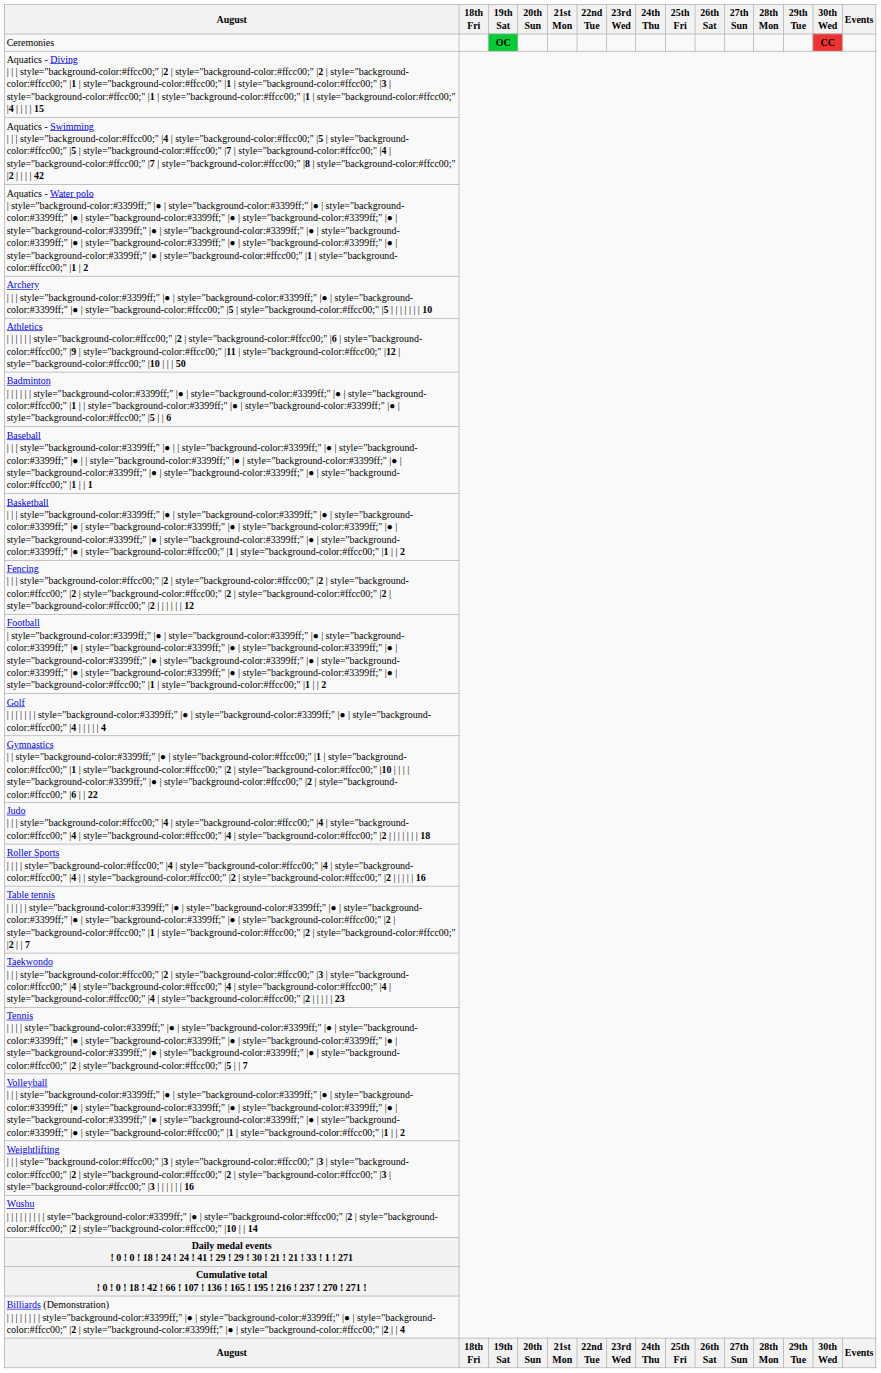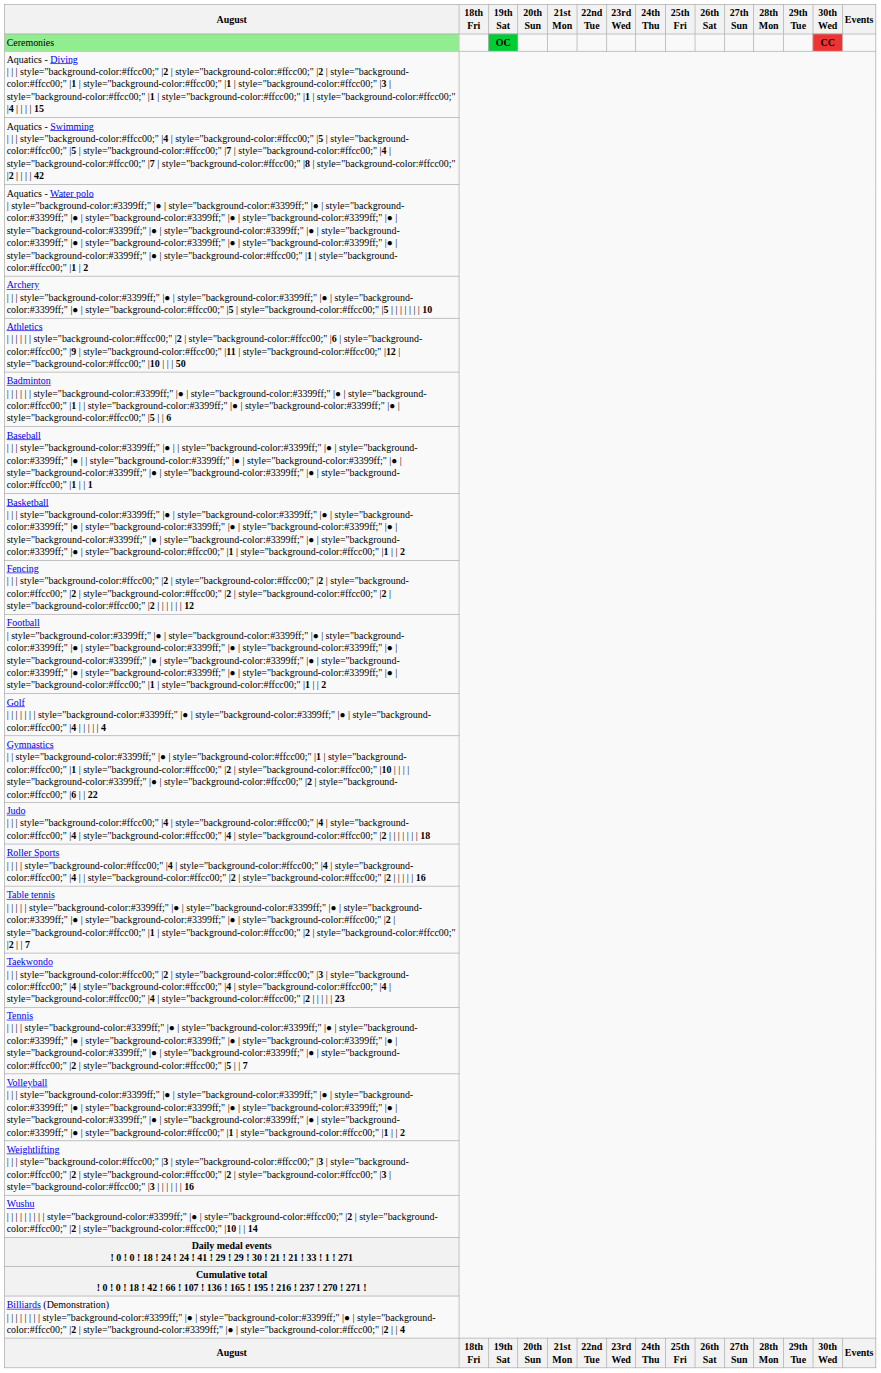(30, 42) no background -> (30, 42) lightgreen background
